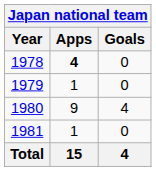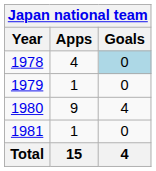(74, 62) bold -> (74, 62) normal
(125, 62) no background -> (125, 62) lightblue background
